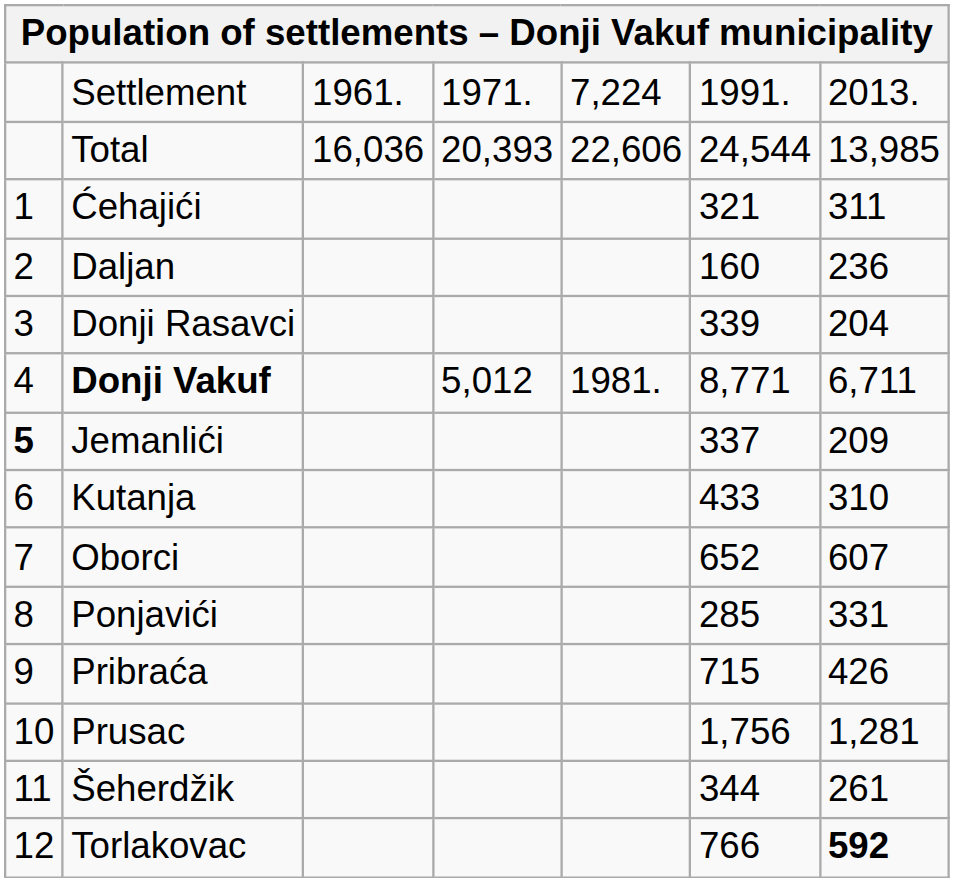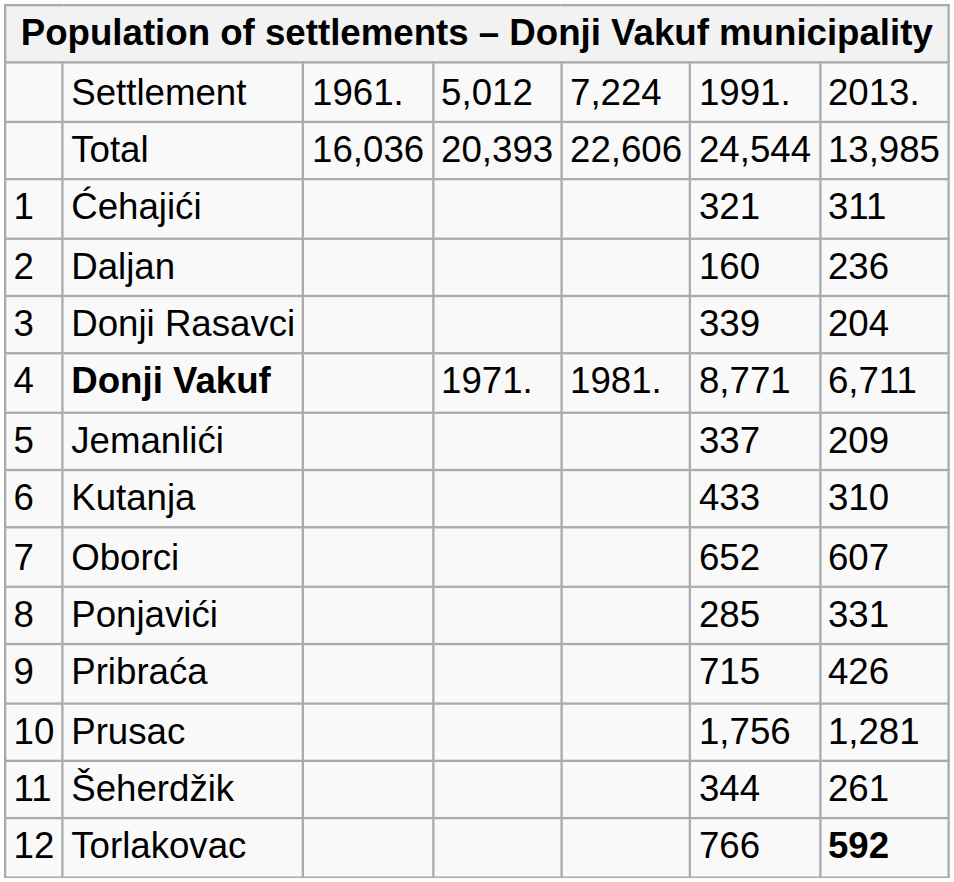(487, 91) 1971. -> (487, 91) 5,012
(487, 382) 5,012 -> (487, 382) 1971.
(24, 440) bold -> (24, 440) normal
